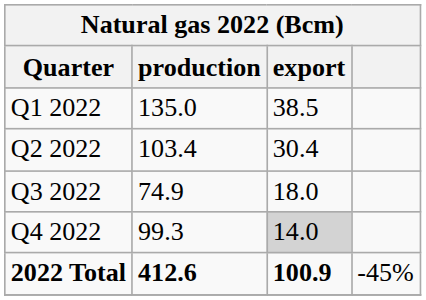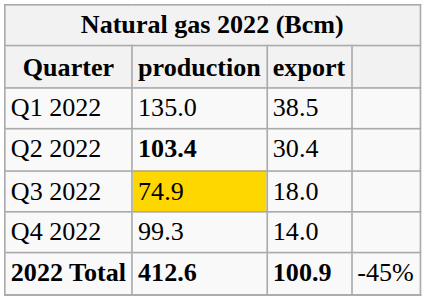(167, 149) normal -> (167, 149) bold
(161, 190) no background -> (161, 190) gold background
(296, 231) lightgrey background -> (296, 231) no background
